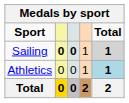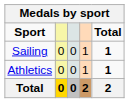(61, 51) bold -> (61, 51) normal
(73, 51) bold -> (73, 51) normal
(108, 51) lightgrey background -> (108, 51) no background
(108, 70) lightblue background -> (108, 70) no background
